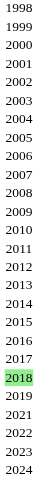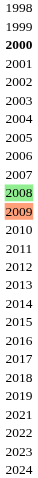(19, 45) normal -> (19, 45) bold
(19, 192) no background -> (19, 192) lightgreen background
(19, 211) no background -> (19, 211) lightsalmon background
(19, 377) lightgreen background -> (19, 377) no background
